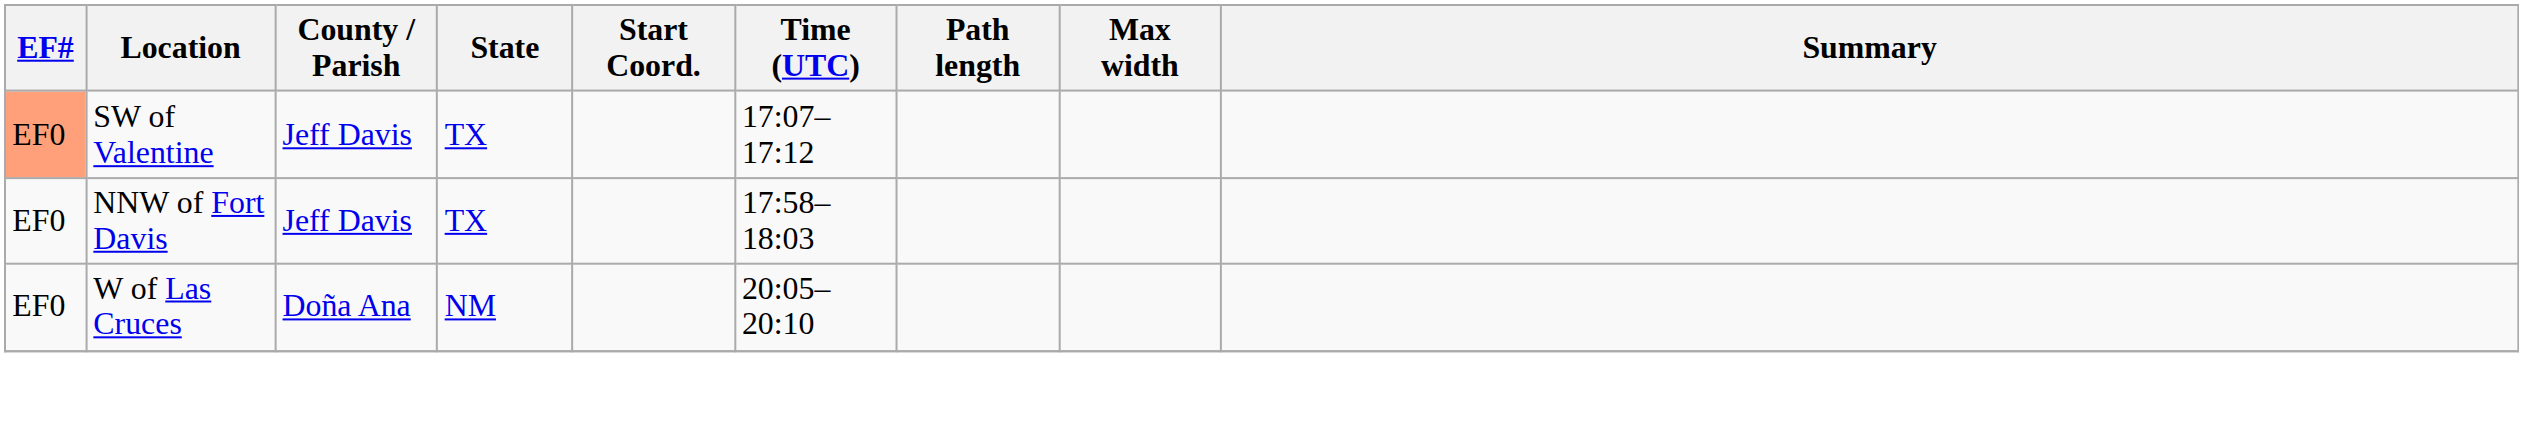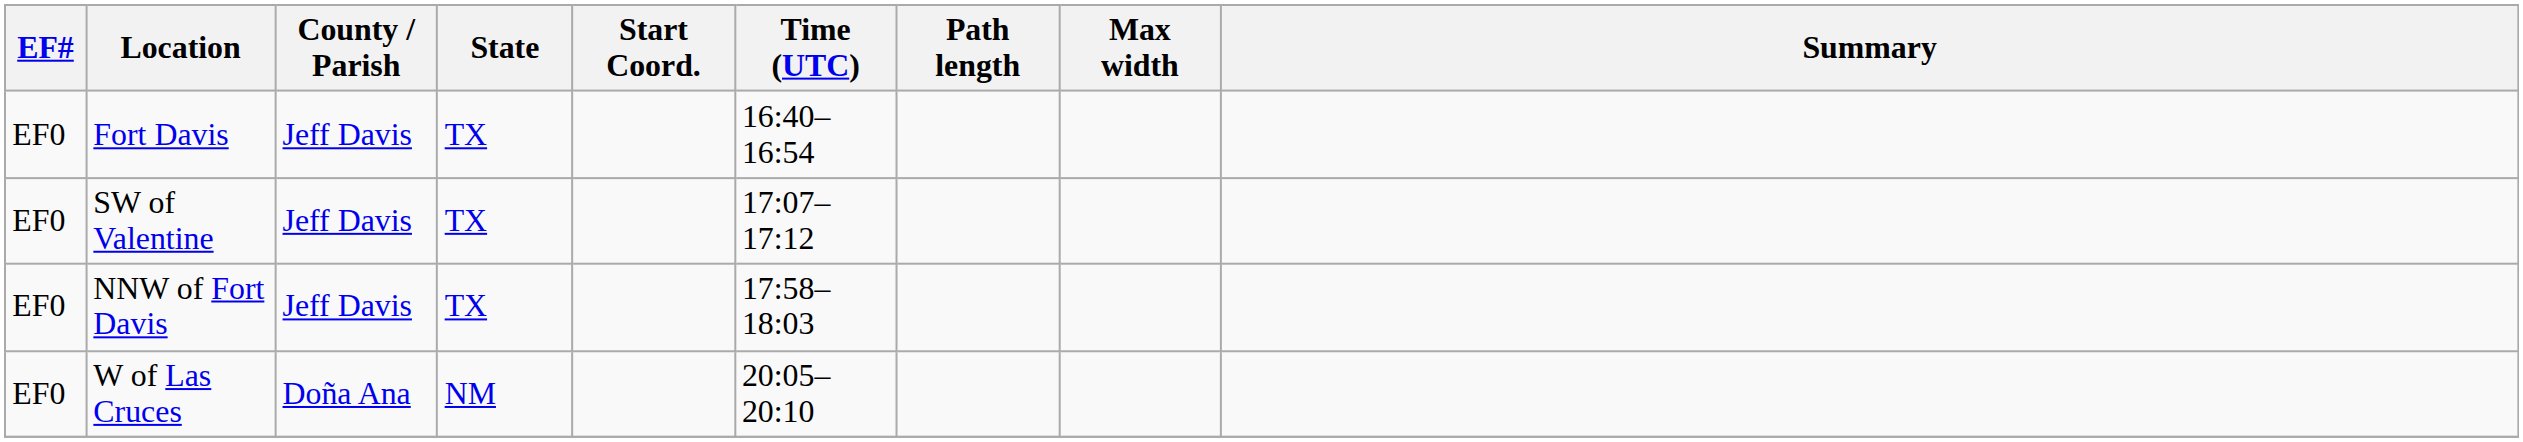+ row: (161, 133)
(39, 133) lightsalmon background -> (39, 220) no background
